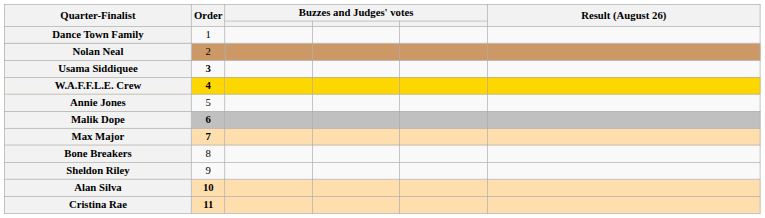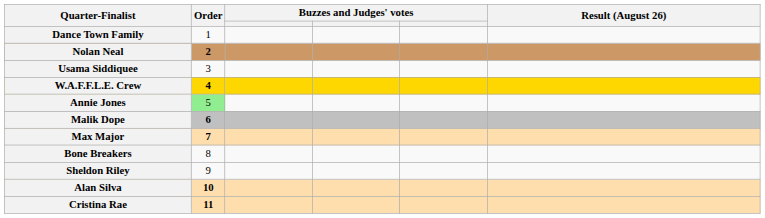(208, 51) normal -> (208, 51) bold
(208, 68) bold -> (208, 68) normal
(208, 102) no background -> (208, 102) lightgreen background
